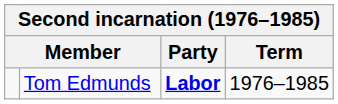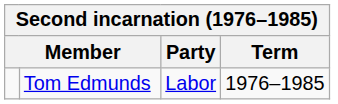(193, 83) bold -> (191, 83) normal
